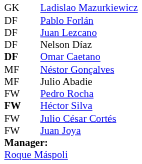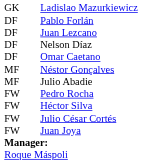(11, 57) bold -> (11, 57) normal
(13, 106) bold -> (12, 106) normal
